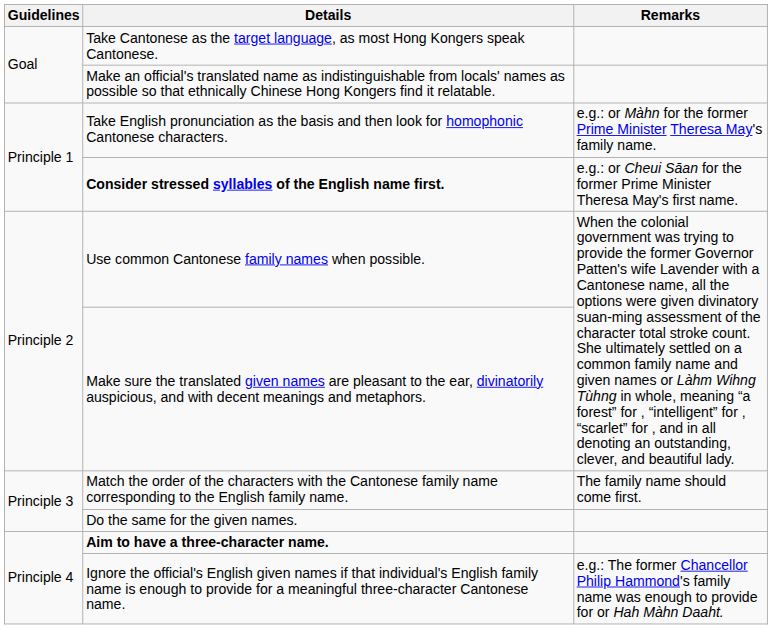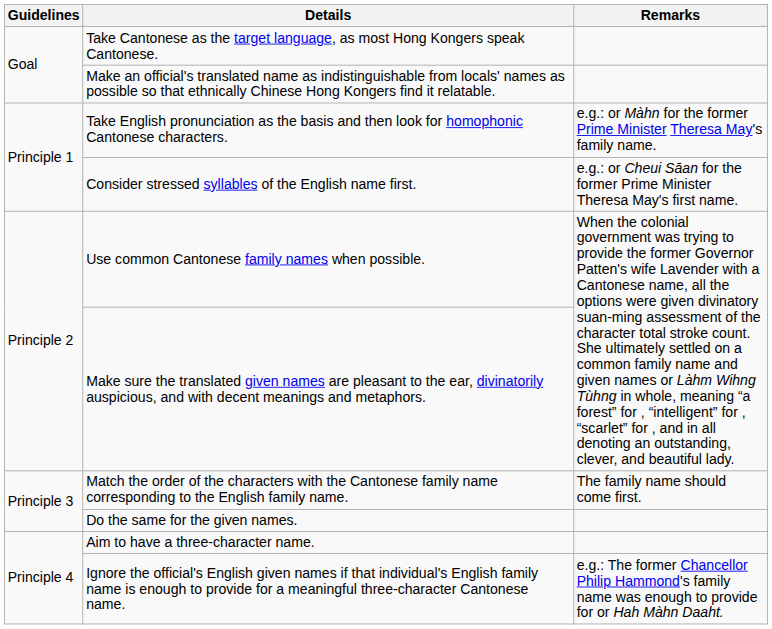(265, 184) bold -> (251, 184) normal
(207, 542) bold -> (200, 542) normal
